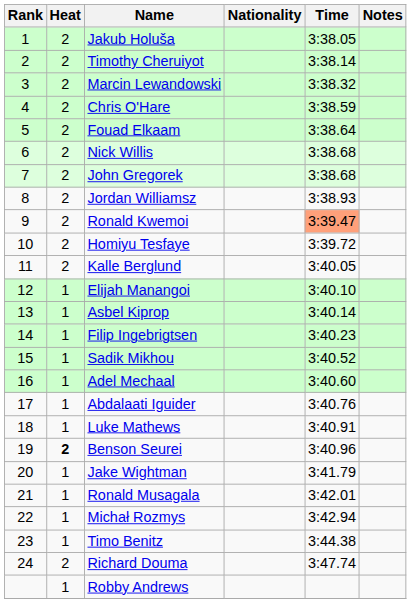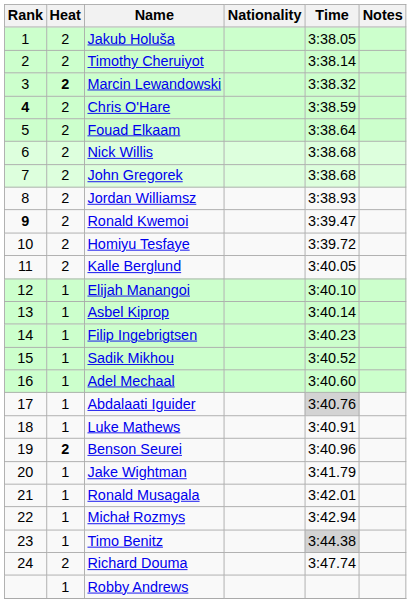(65, 84) normal -> (65, 84) bold
(25, 107) normal -> (25, 107) bold
(25, 221) normal -> (25, 221) bold
(332, 221) lightsalmon background -> (332, 221) no background
(332, 404) no background -> (332, 404) lightgrey background
(332, 541) no background -> (332, 541) lightgrey background
